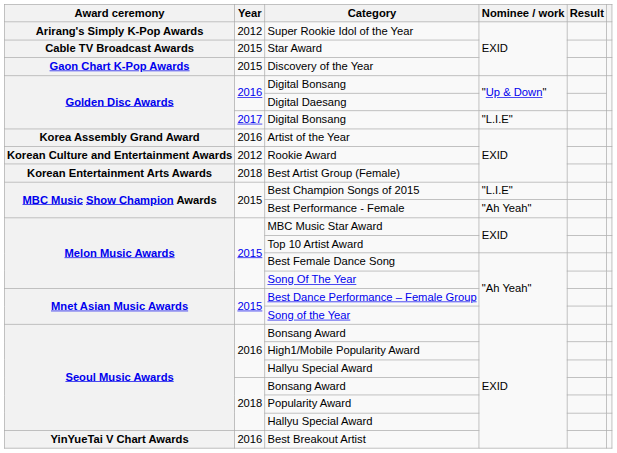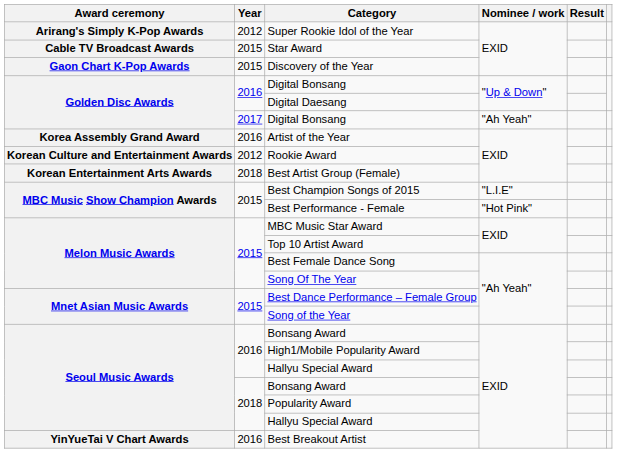(497, 119) "L.I.E" -> (507, 119) "Ah Yeah"
(507, 208) "Ah Yeah" -> (507, 208) "Hot Pink"
